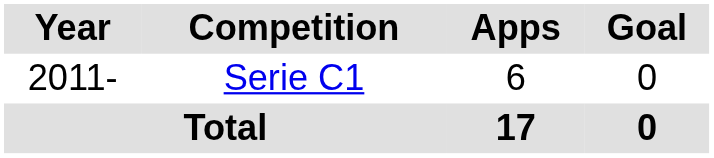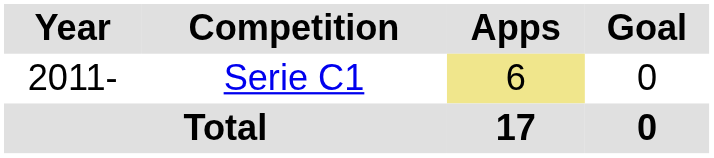(516, 77) no background -> (516, 77) khaki background
